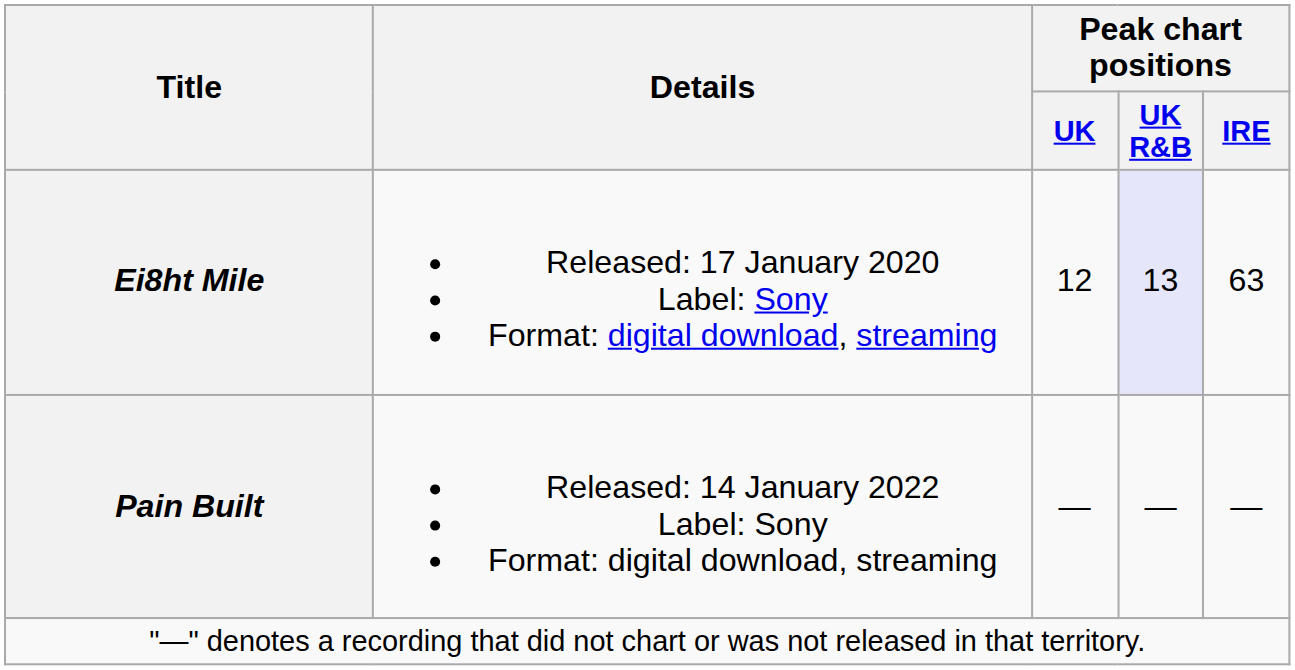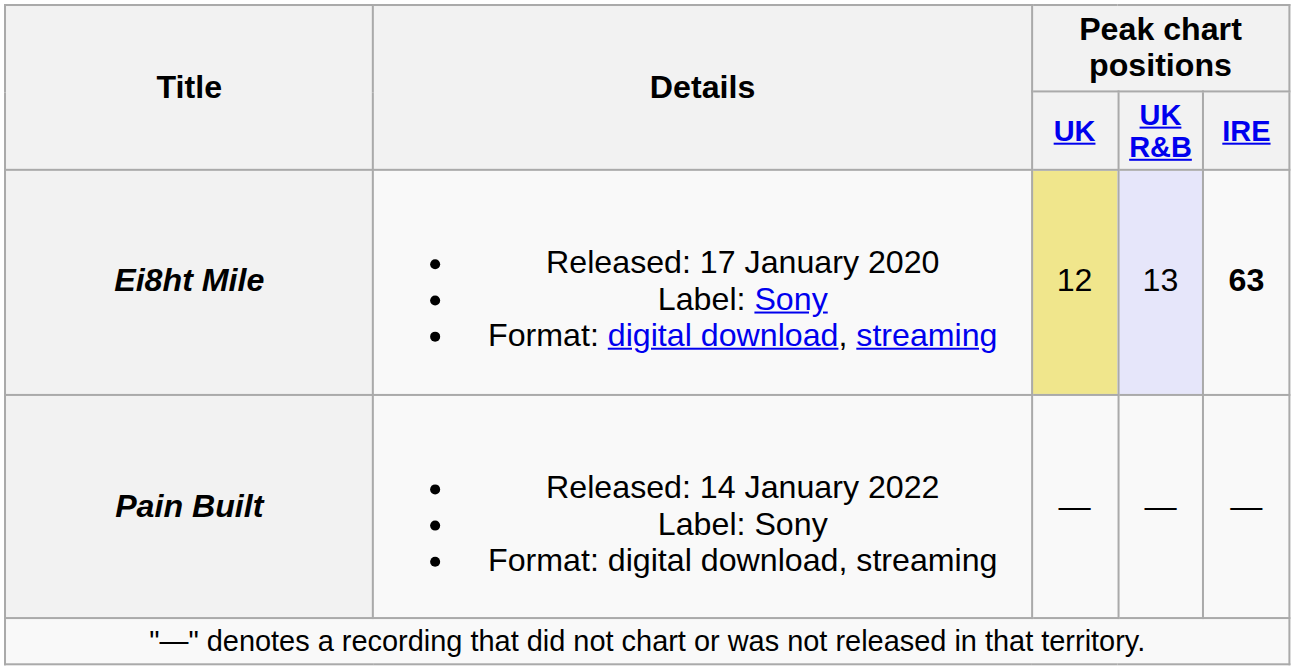(1075, 281) no background -> (1075, 281) khaki background
(1246, 281) normal -> (1246, 281) bold
